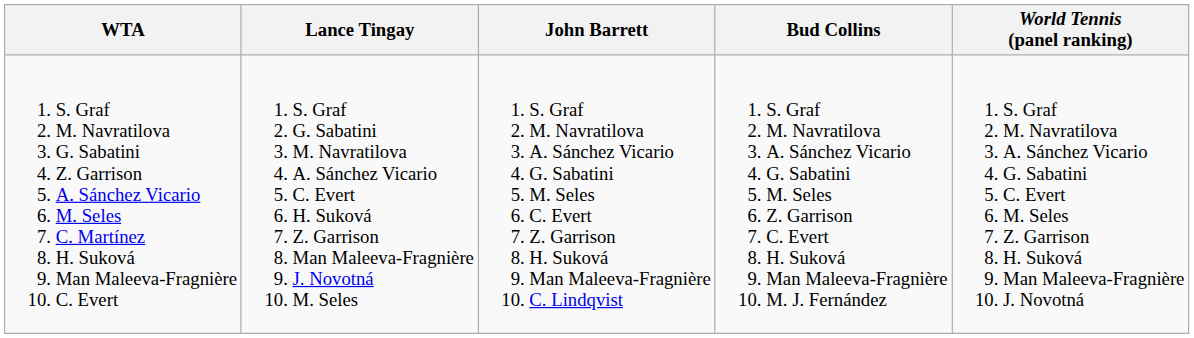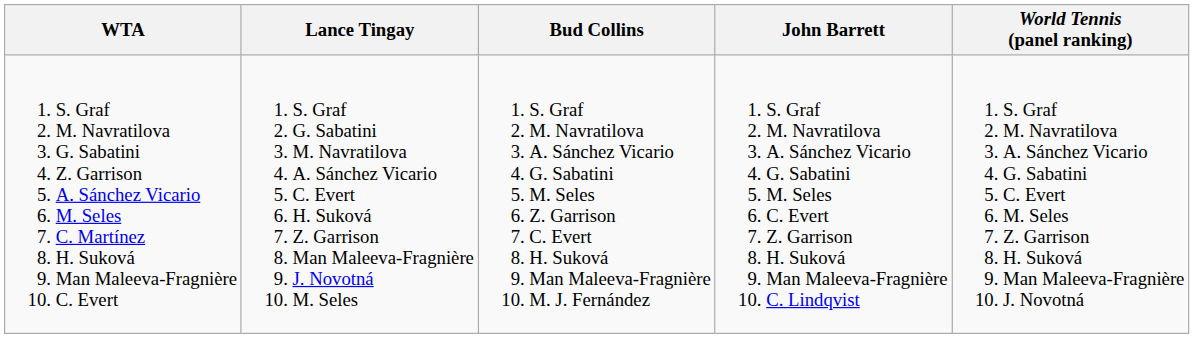columns swapped: (834, 29) <-> (597, 29)
